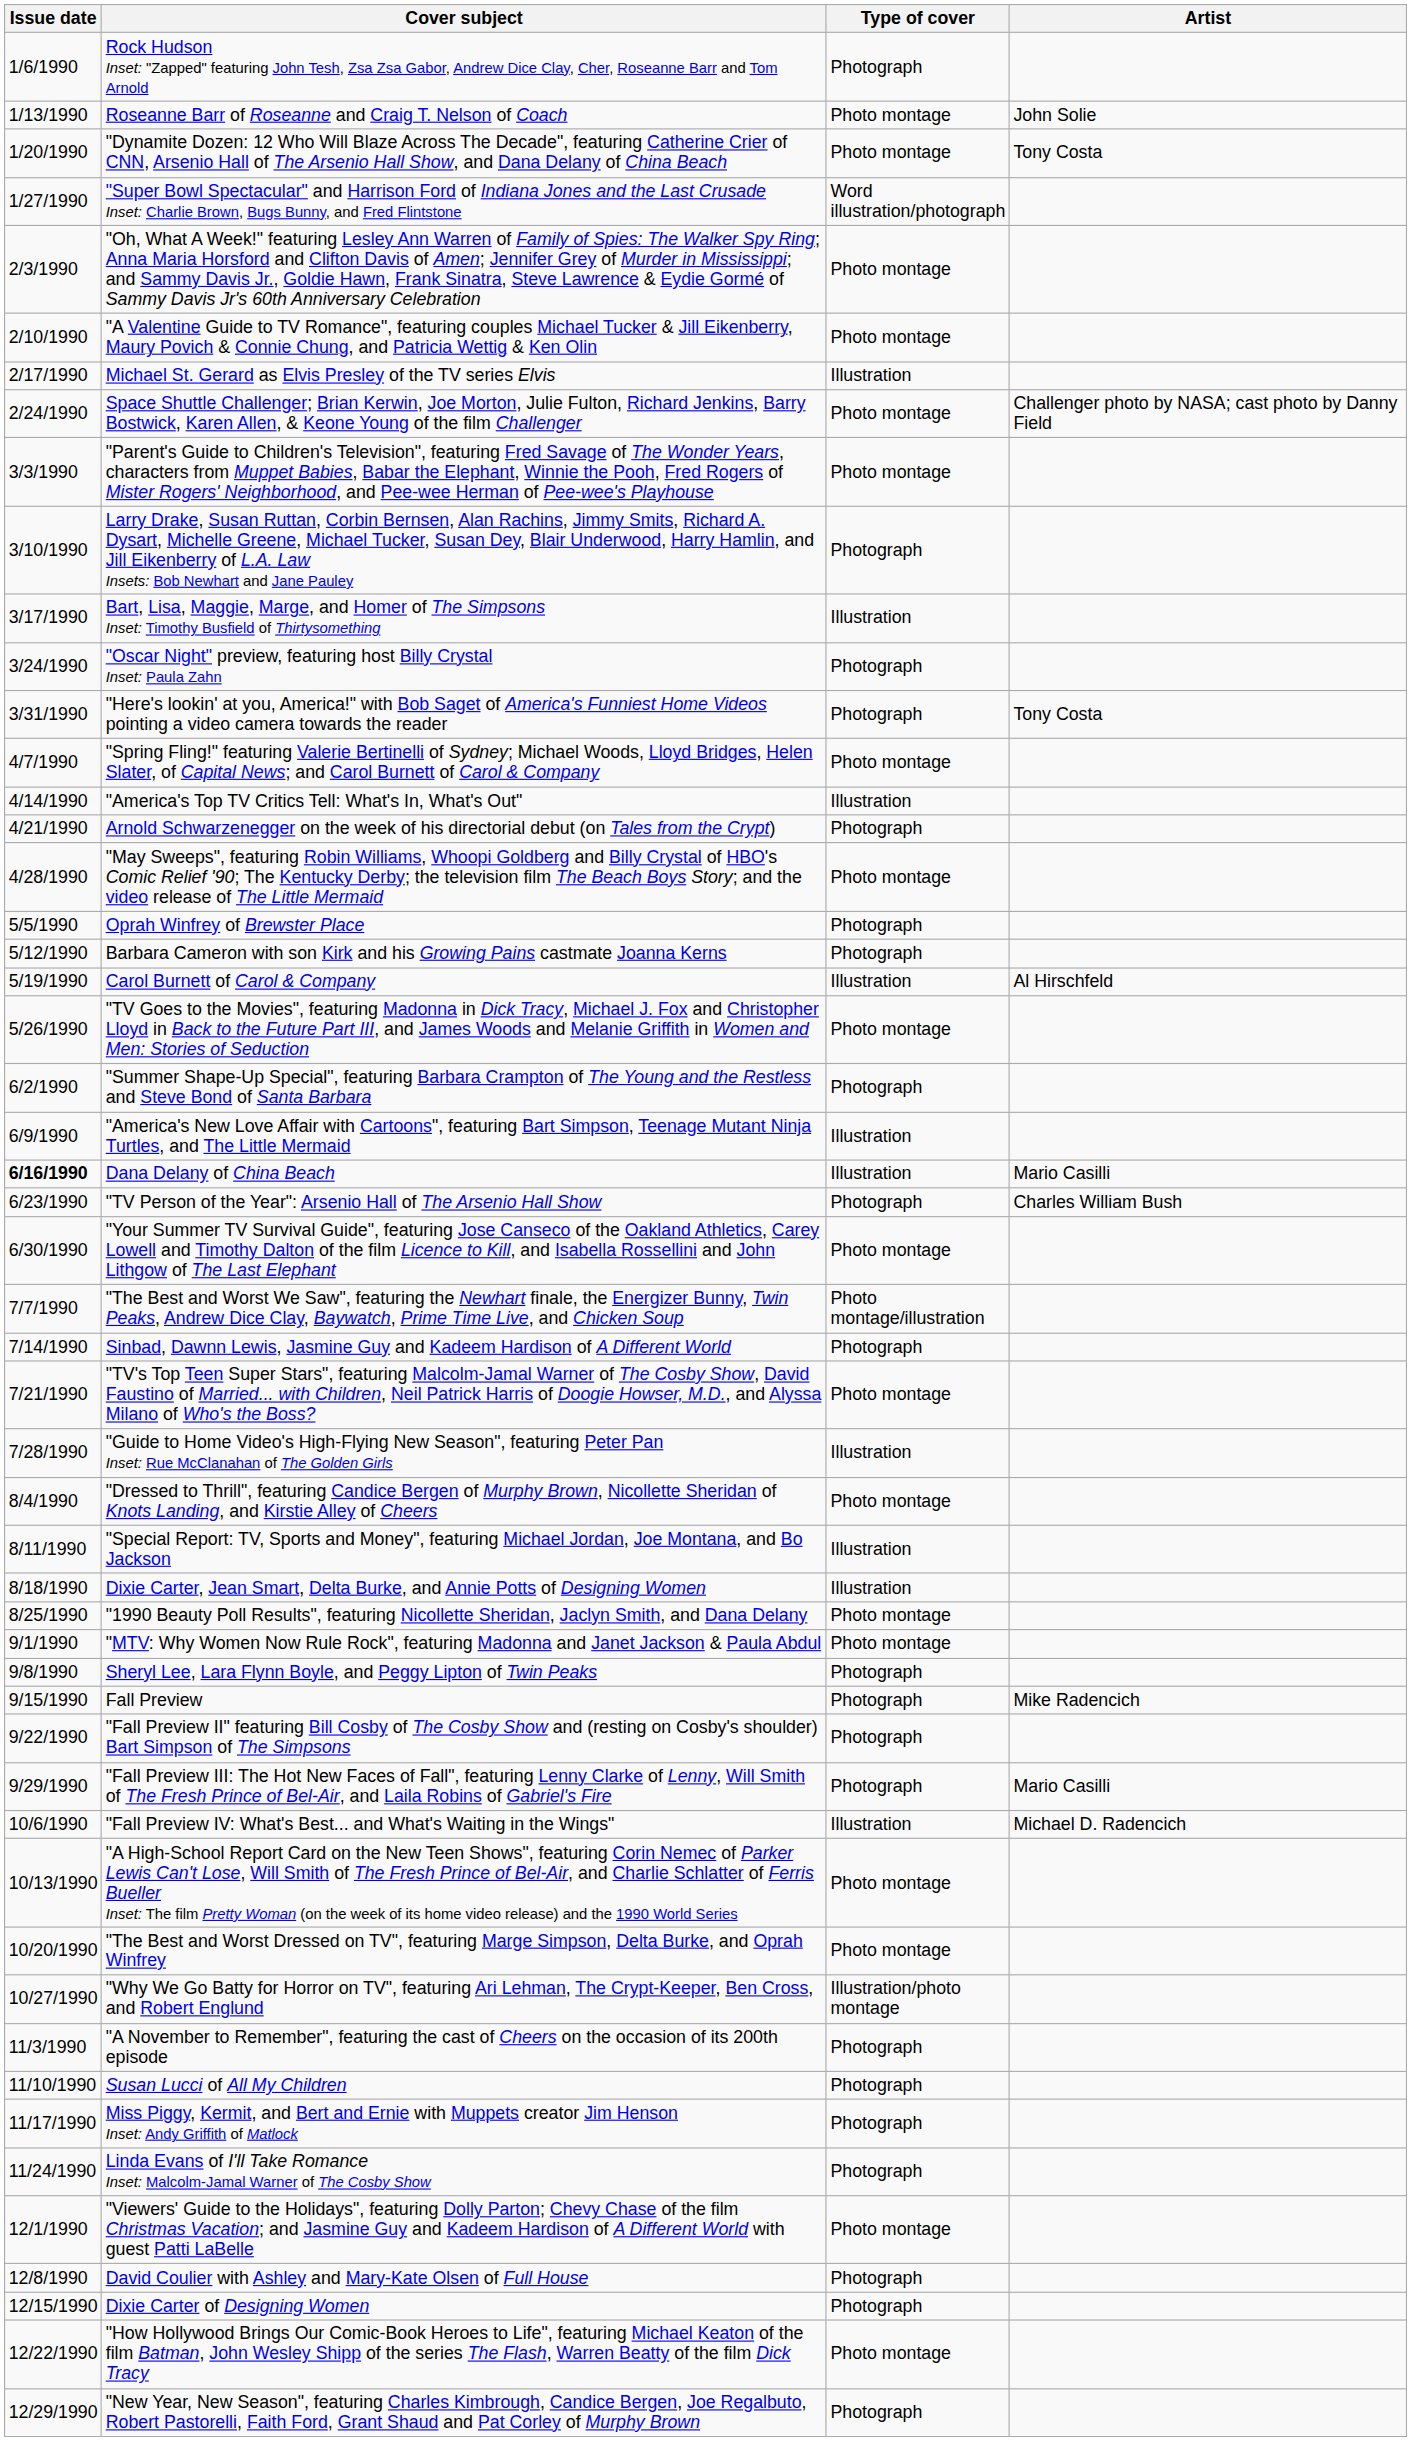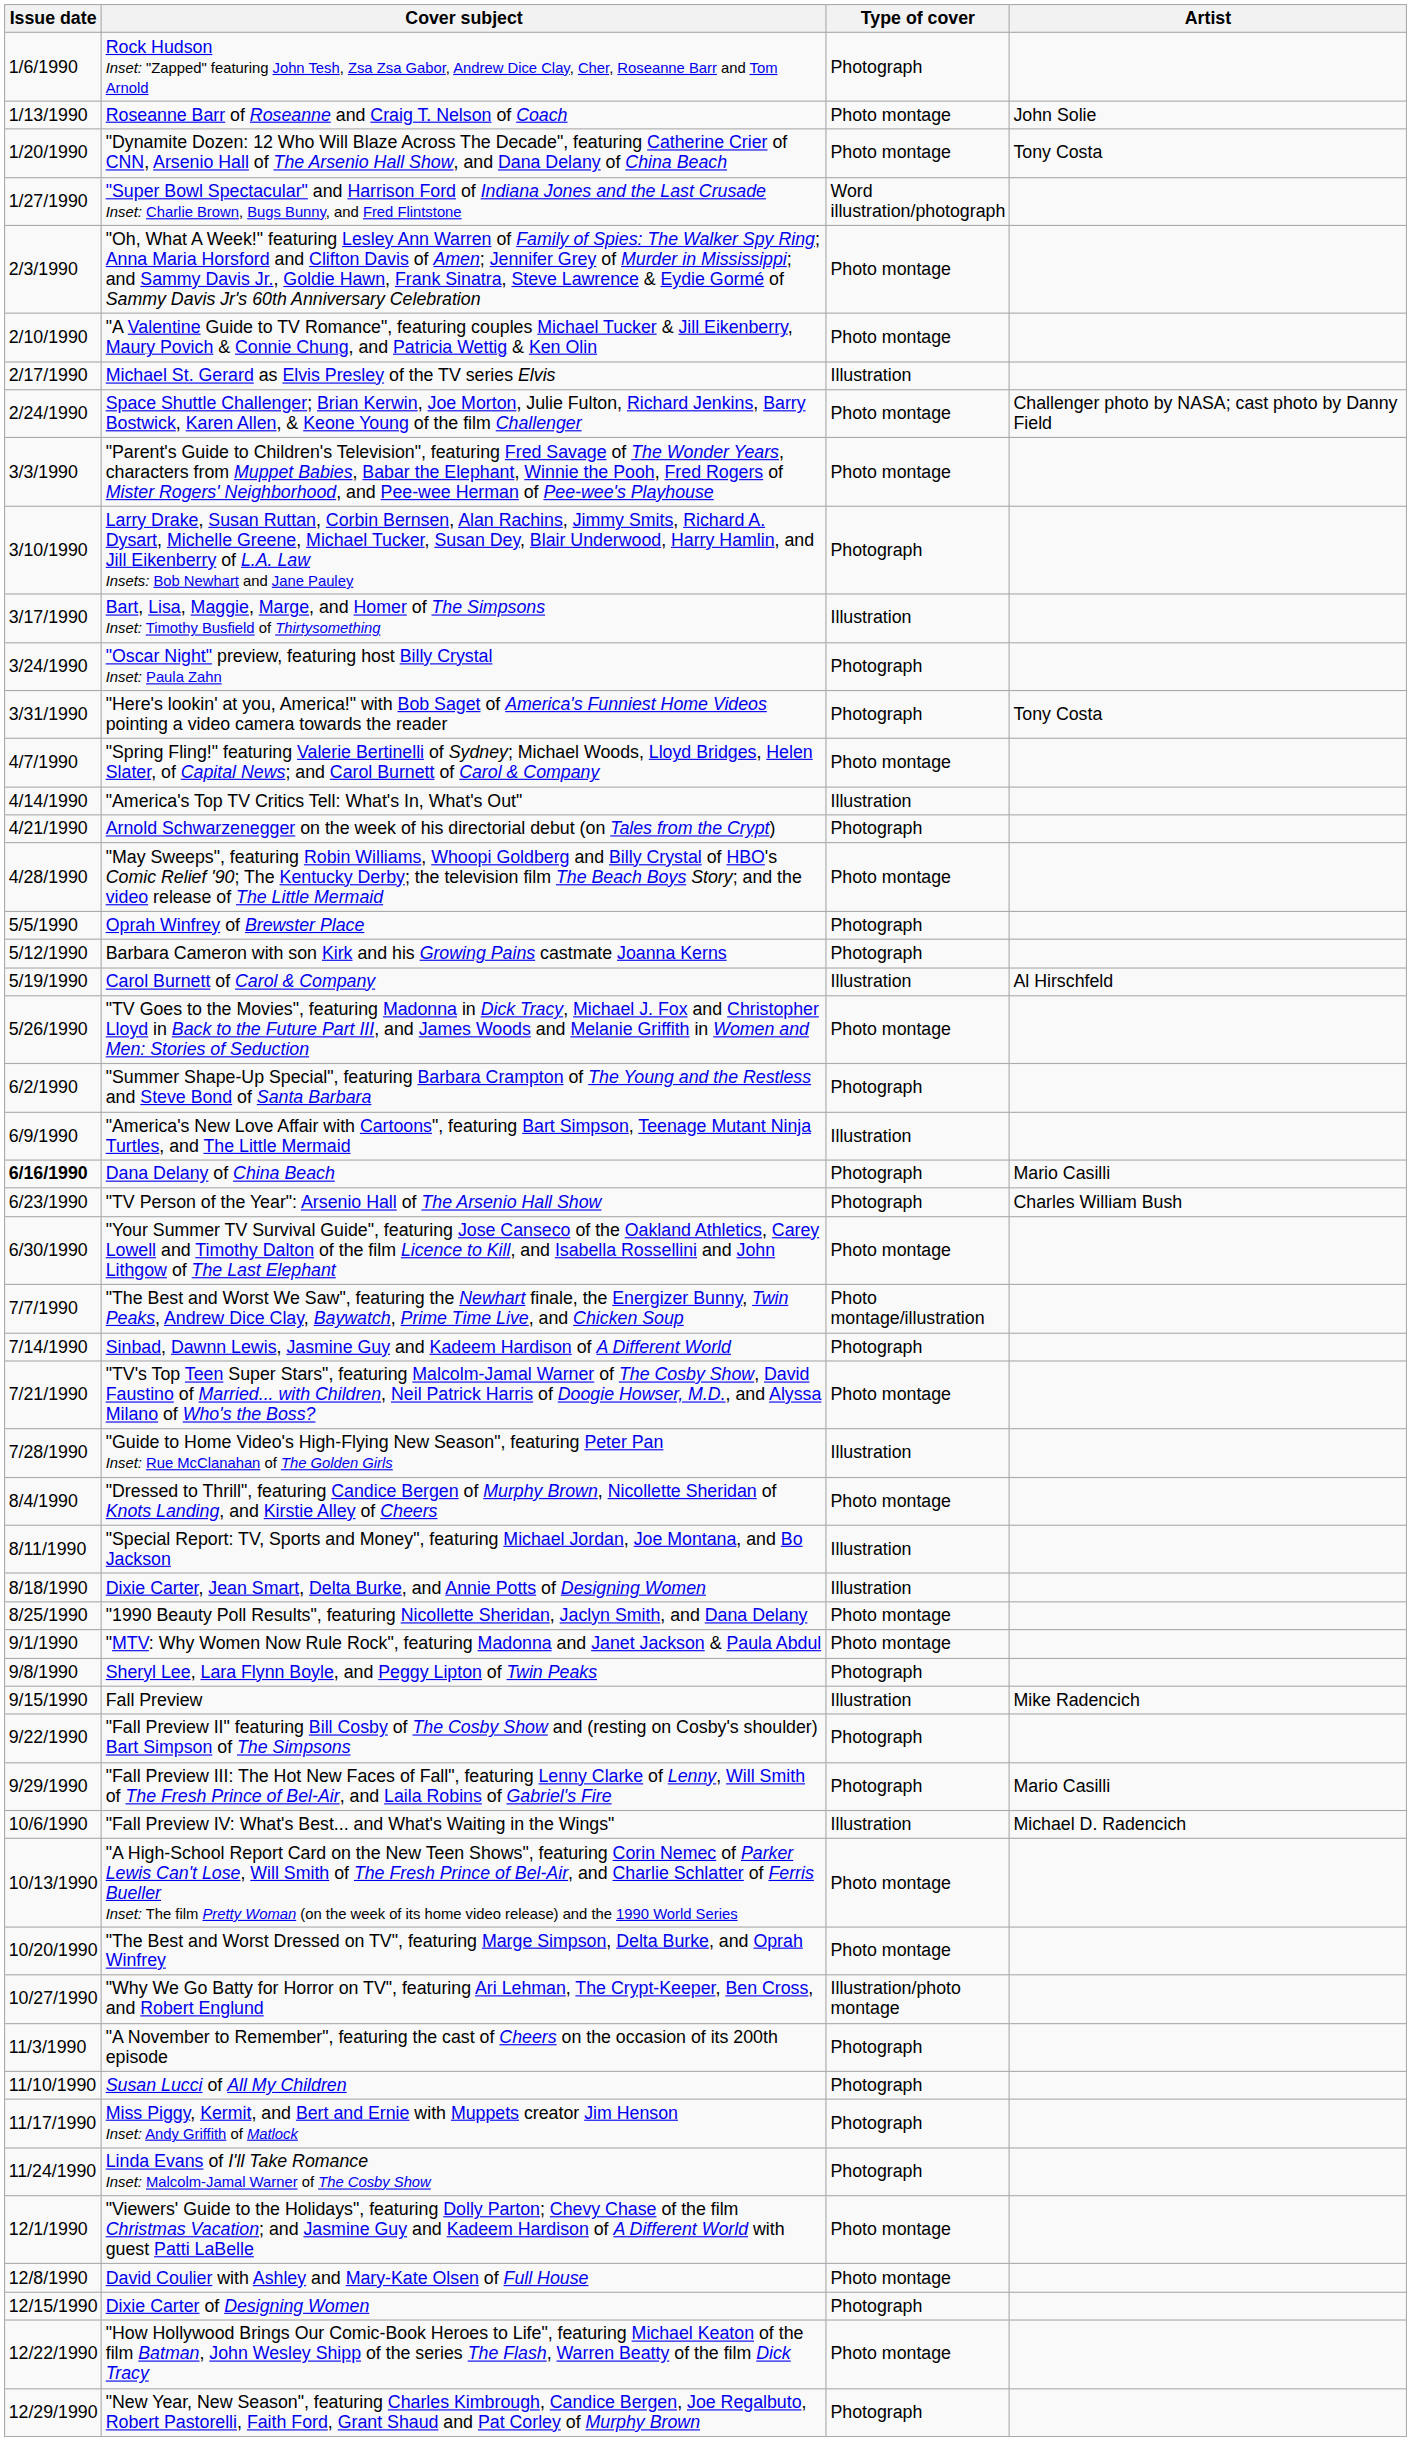(871, 1174) Illustration -> (876, 1174) Photograph
(876, 1700) Photograph -> (871, 1700) Illustration
(876, 2277) Photograph -> (891, 2277) Photo montage
